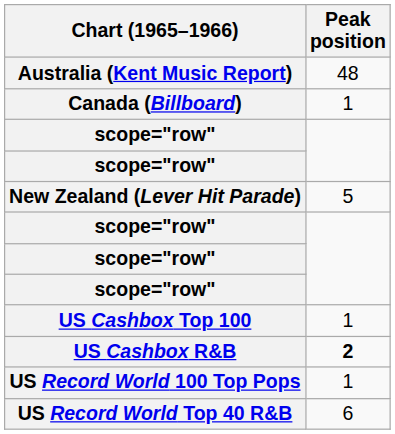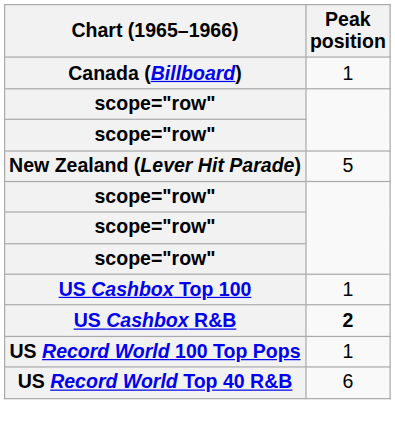- row: (155, 72)
